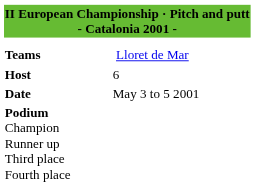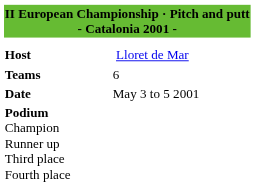(23, 55) Teams -> (18, 55) Host
(18, 74) Host -> (23, 74) Teams
